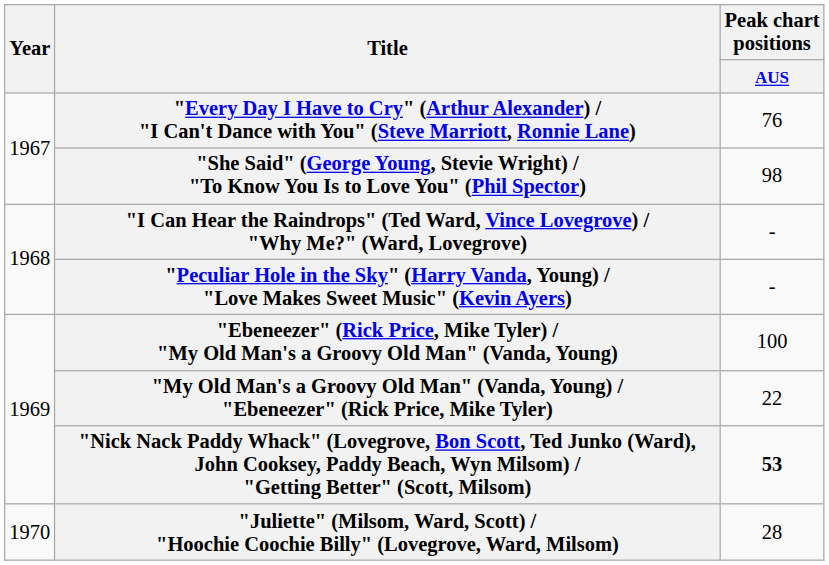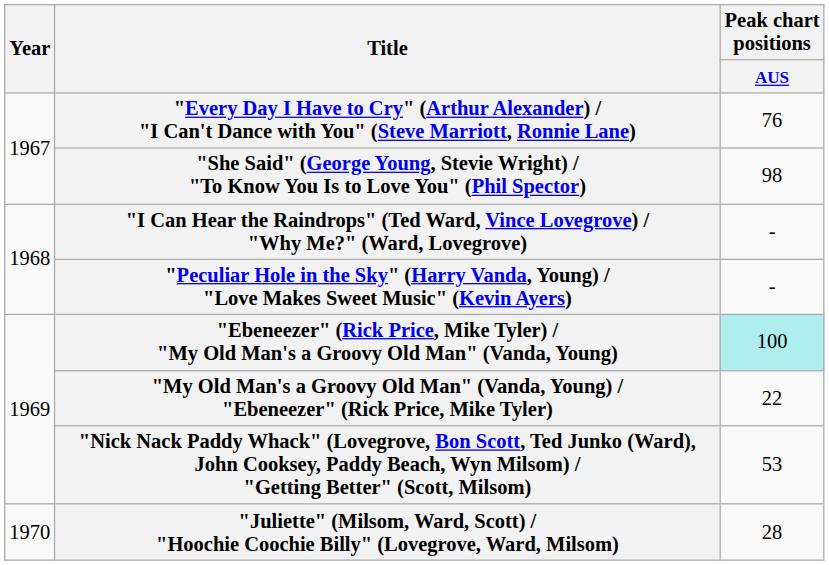(772, 342) no background -> (772, 342) paleturquoise background
(772, 464) bold -> (772, 464) normal
